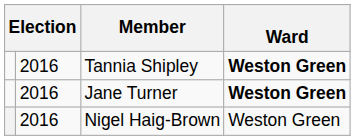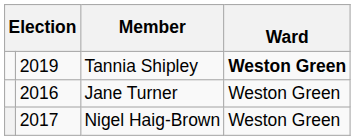(39, 65) 2016 -> (39, 65) 2019
(287, 93) bold -> (284, 93) normal
(39, 120) 2016 -> (39, 120) 2017
